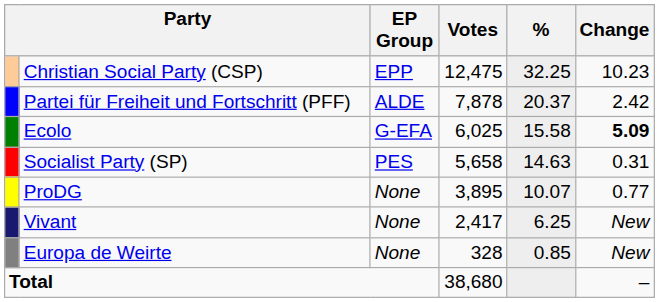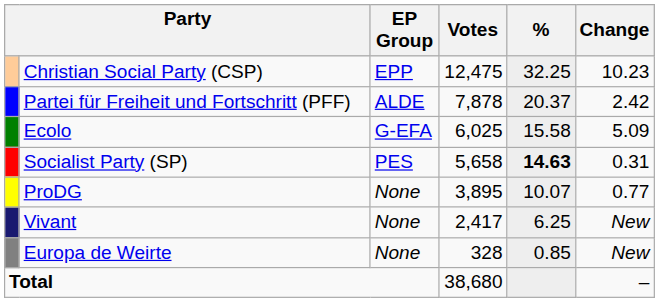(631, 131) bold -> (631, 131) normal
(547, 161) normal -> (547, 161) bold
